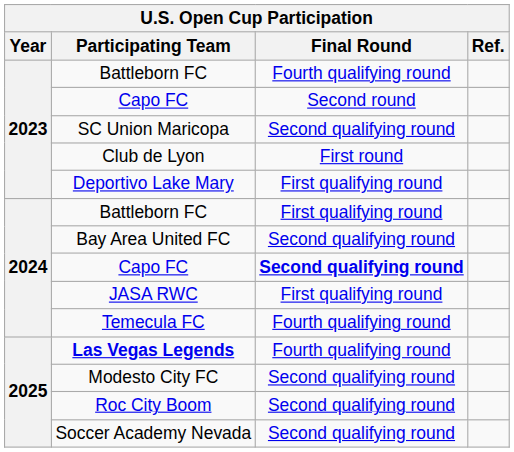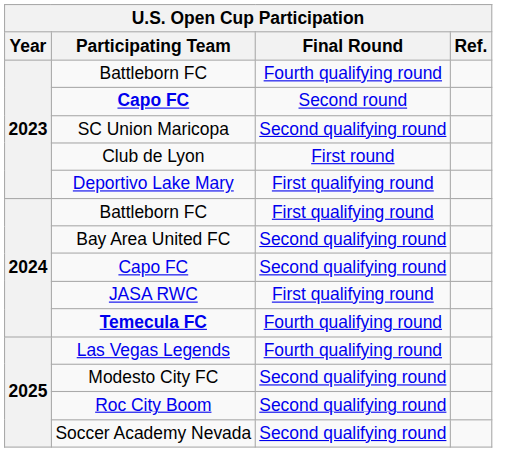(153, 101) normal -> (153, 101) bold
(361, 267) bold -> (353, 267) normal
(153, 322) normal -> (153, 322) bold
(153, 350) bold -> (153, 350) normal
